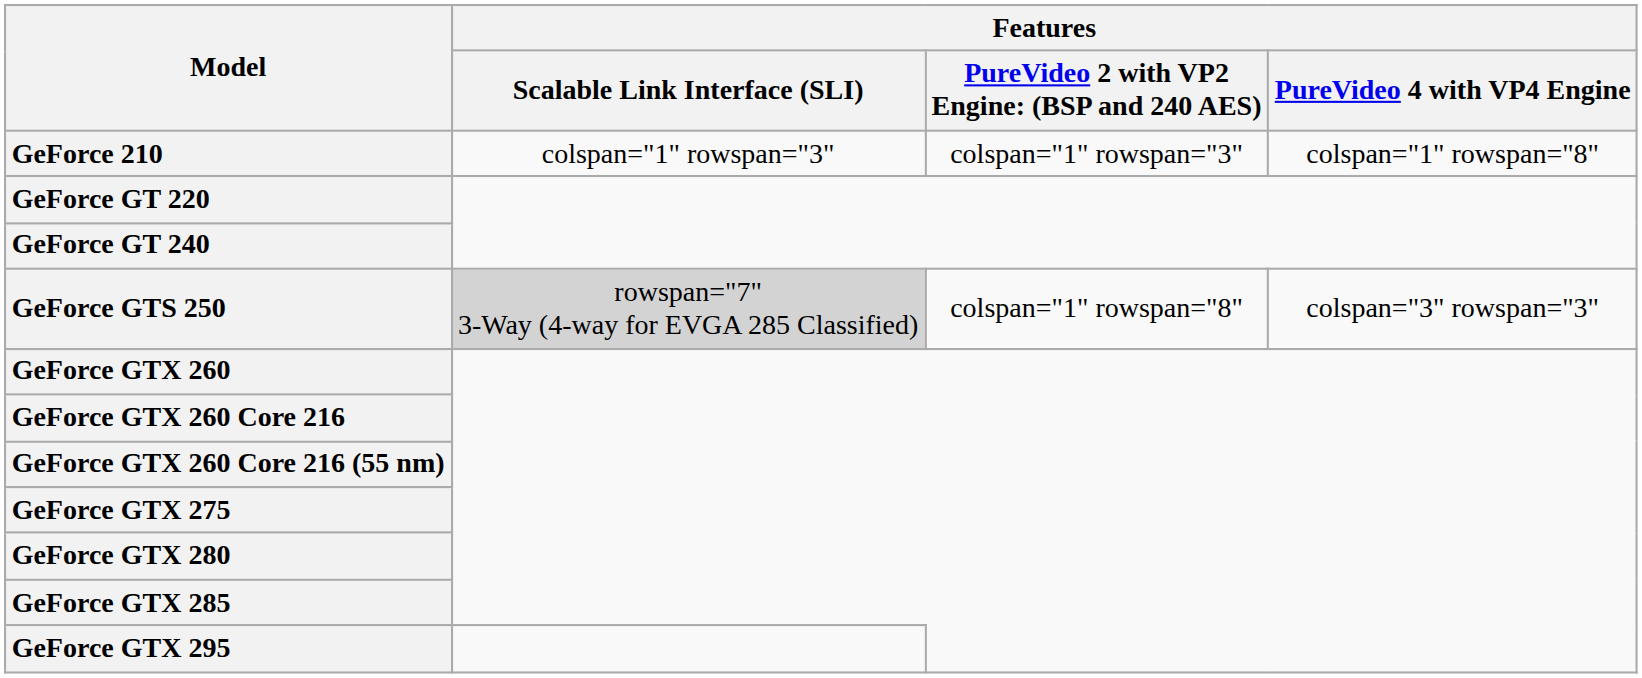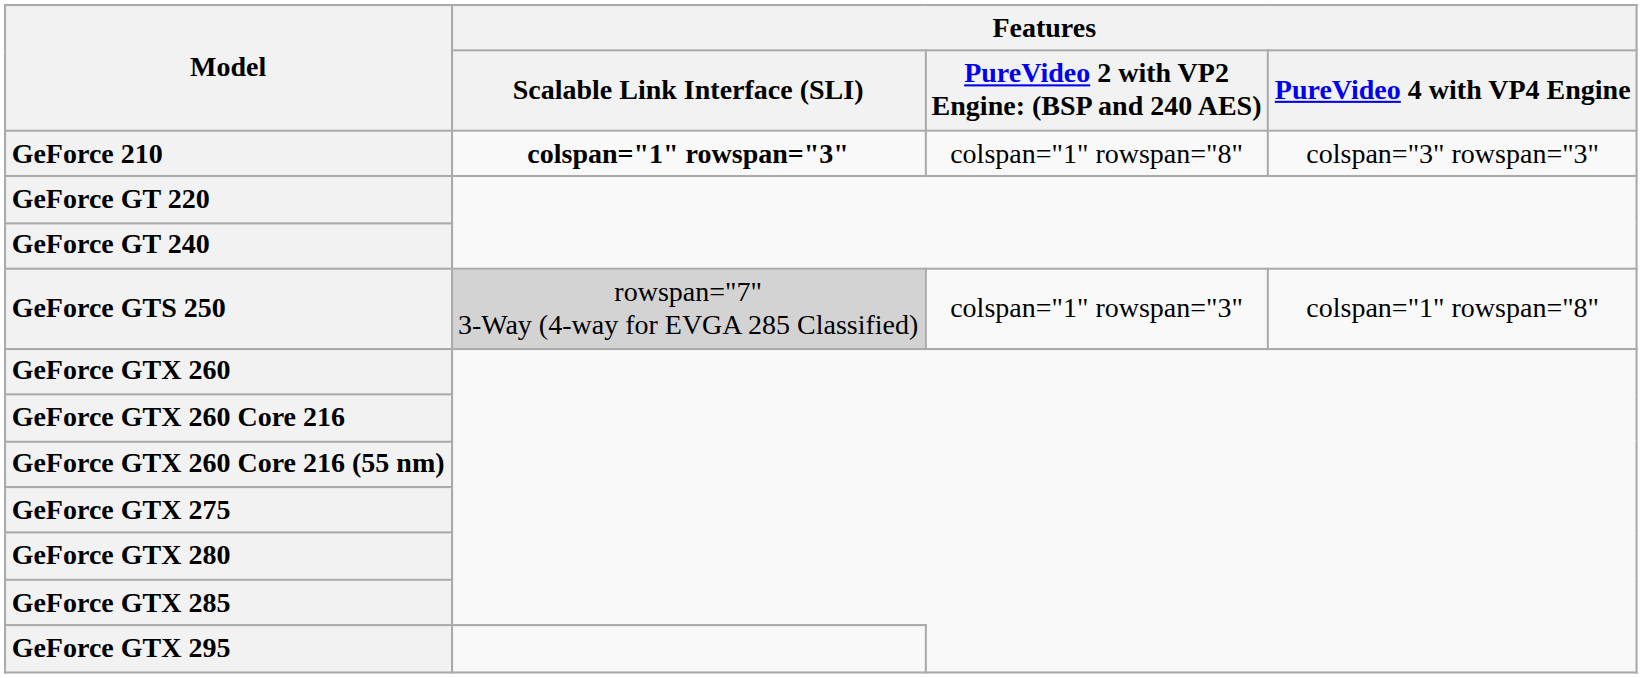(688, 152) normal -> (688, 152) bold
(1097, 152) colspan="1" rowspan="3" -> (1097, 152) colspan="1" rowspan="8"
(1453, 152) colspan="1" rowspan="8" -> (1453, 152) colspan="3" rowspan="3"
(1097, 307) colspan="1" rowspan="8" -> (1097, 307) colspan="1" rowspan="3"
(1453, 307) colspan="3" rowspan="3" -> (1453, 307) colspan="1" rowspan="8"
